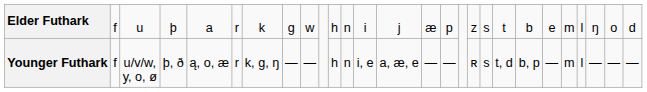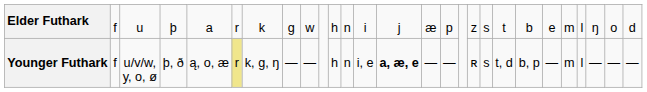(237, 63) no background -> (237, 63) khaki background
(399, 63) normal -> (399, 63) bold
